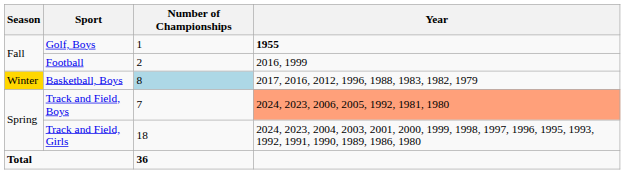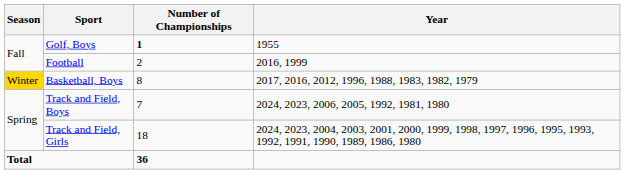(139, 44) normal -> (139, 44) bold
(268, 44) bold -> (268, 44) normal
(139, 80) lightblue background -> (139, 80) no background
(353, 104) lightsalmon background -> (353, 104) no background
